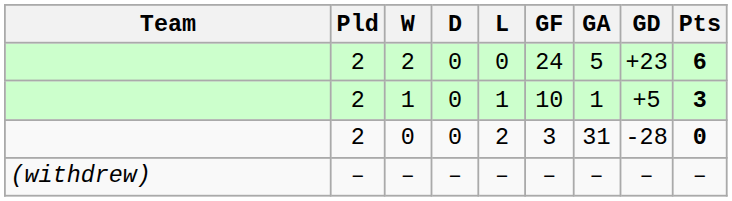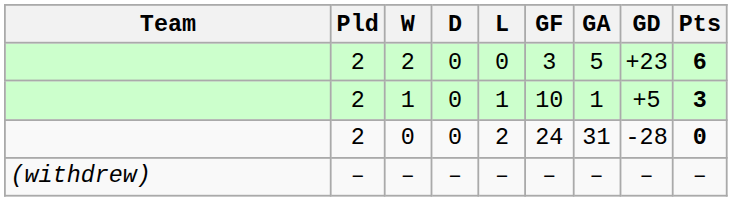(549, 62) 24 -> (549, 62) 3
(549, 138) 3 -> (549, 138) 24
